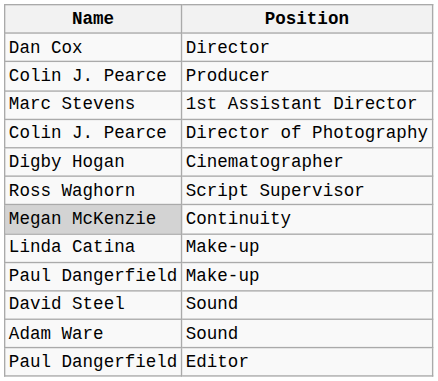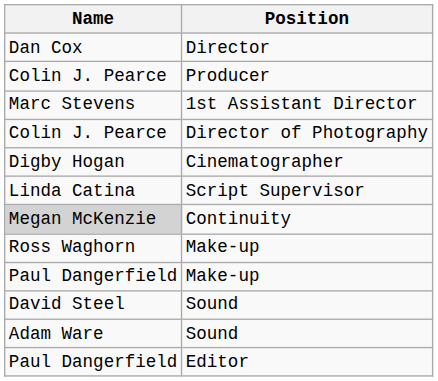(72, 191) Ross Waghorn -> (72, 191) Linda Catina
(72, 248) Linda Catina -> (72, 248) Ross Waghorn
